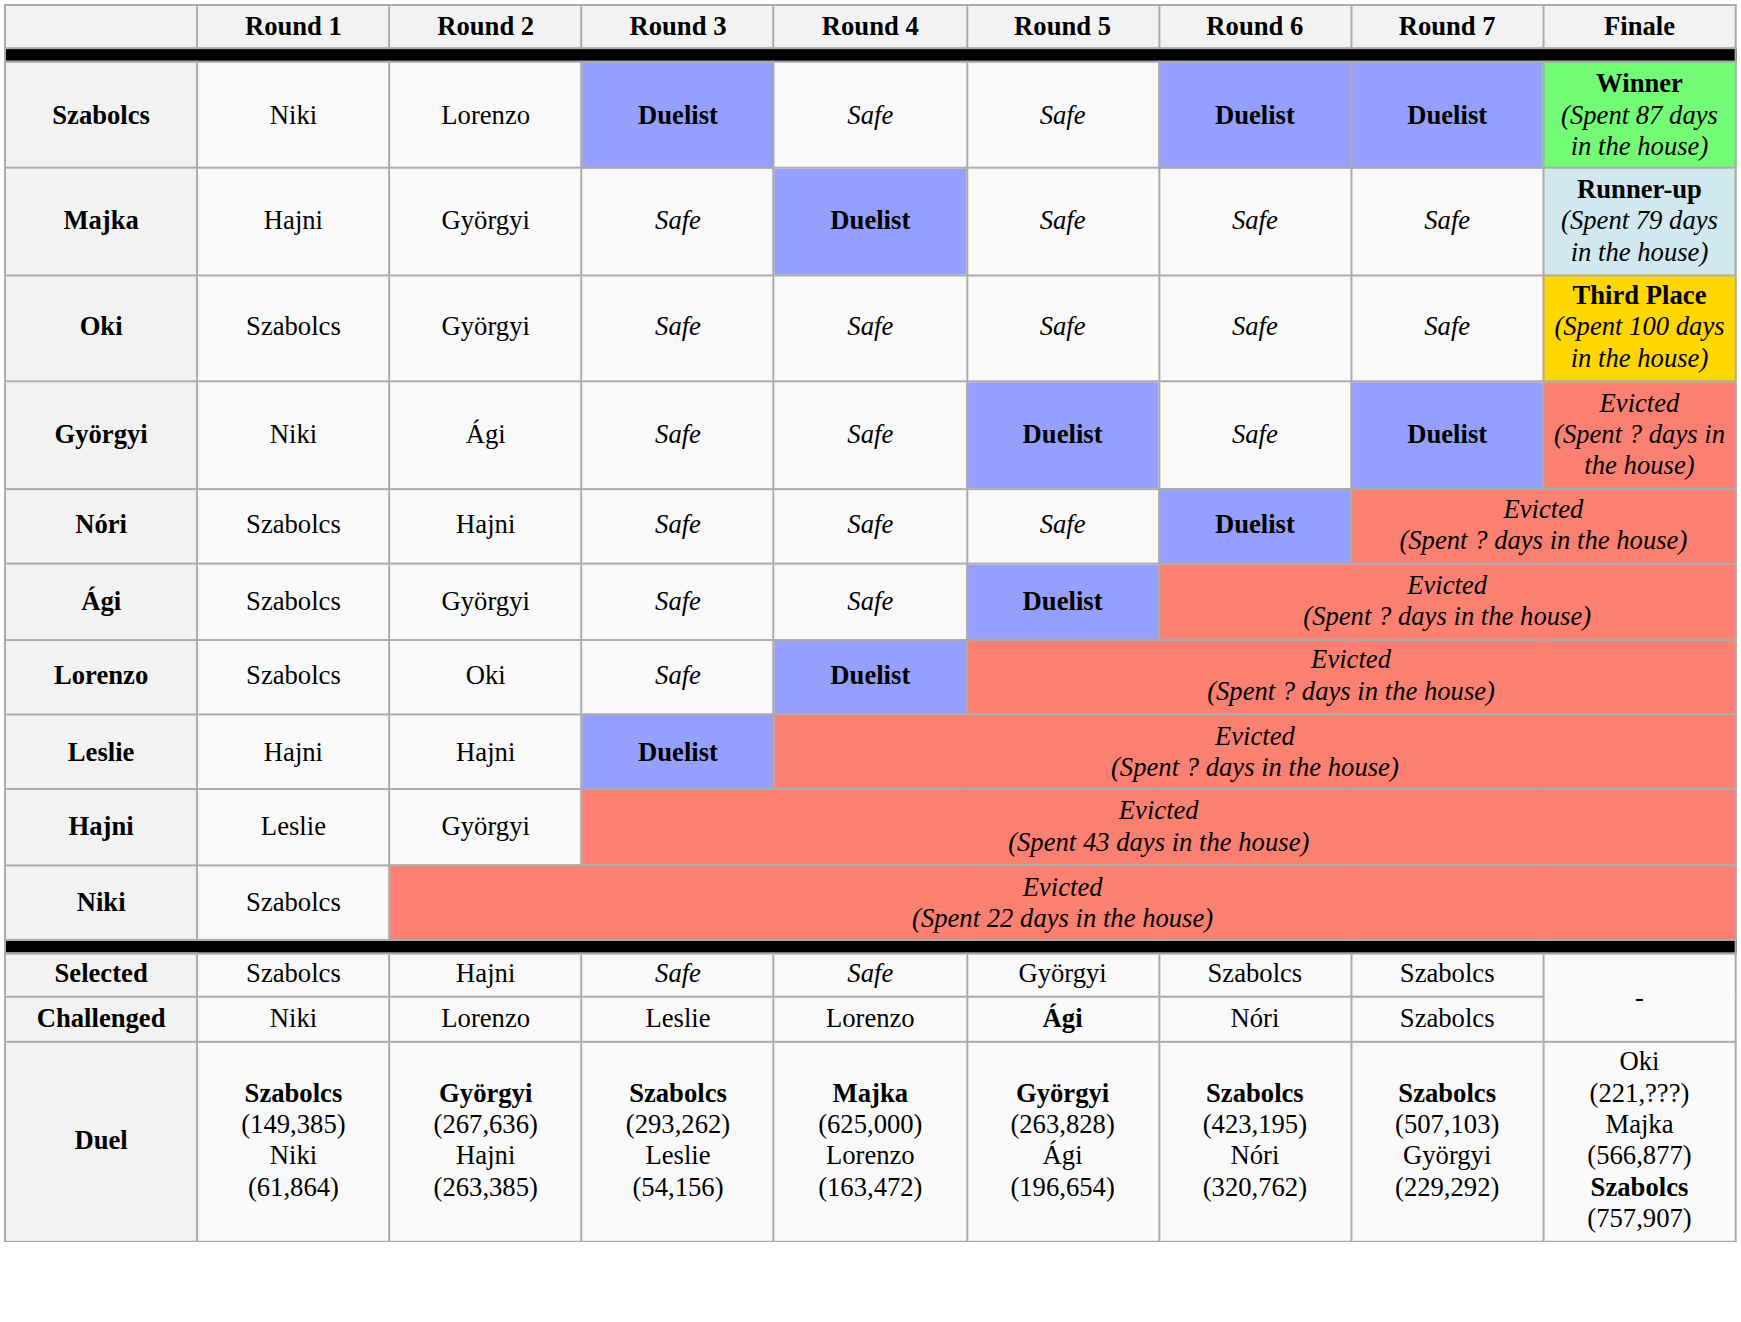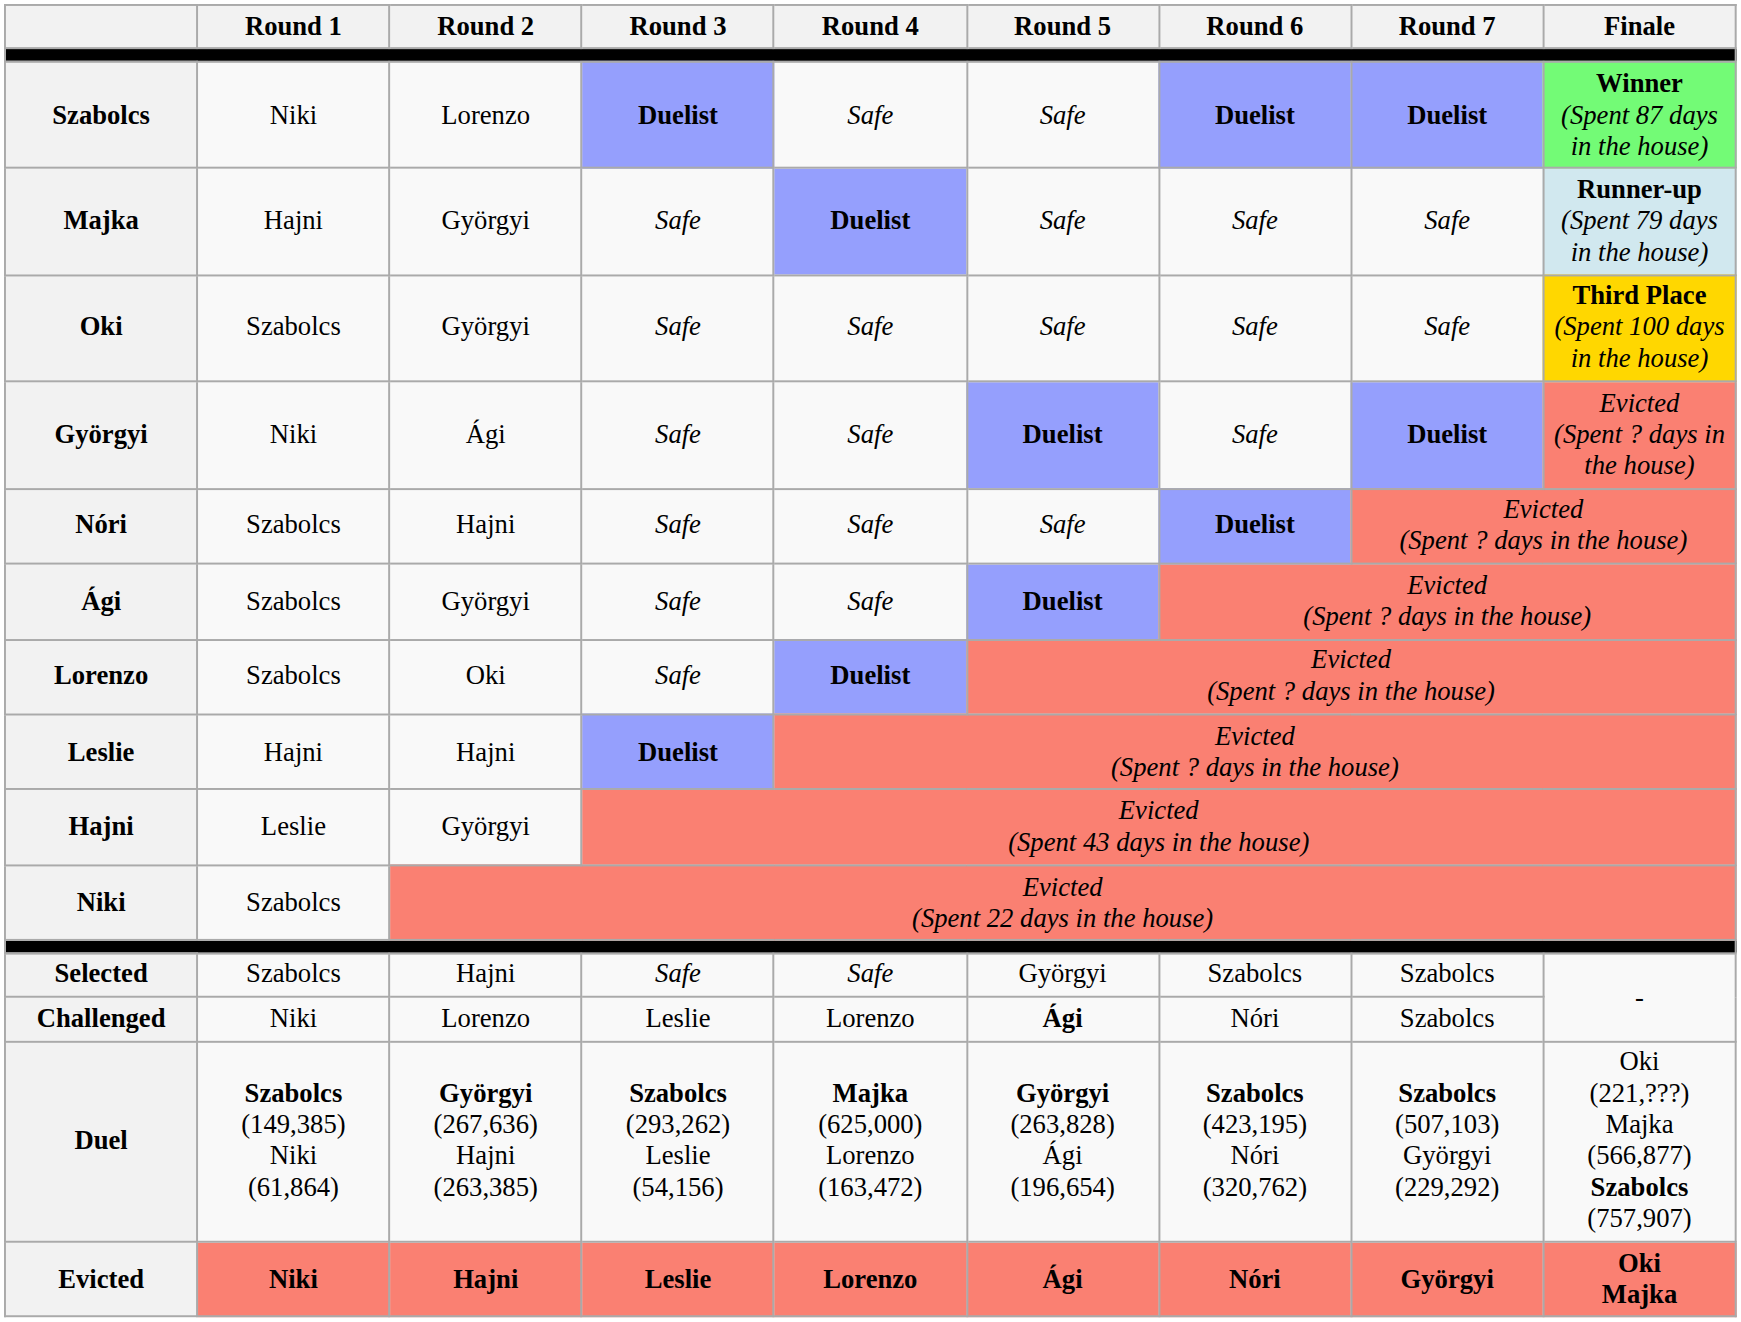+ row: (101, 1278)
